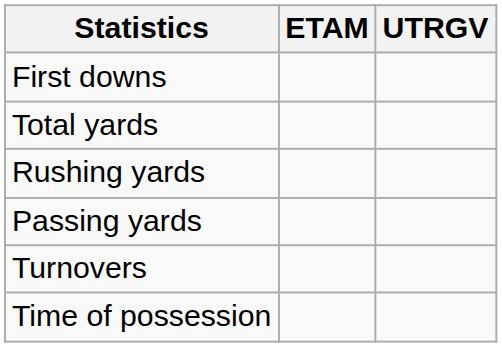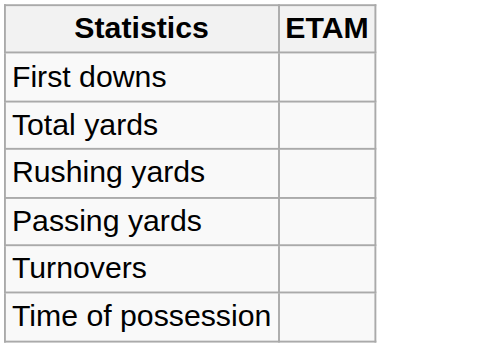- column: (436, 28)
